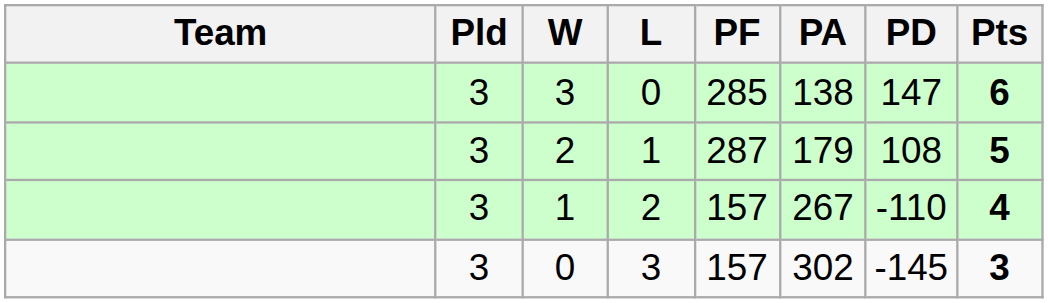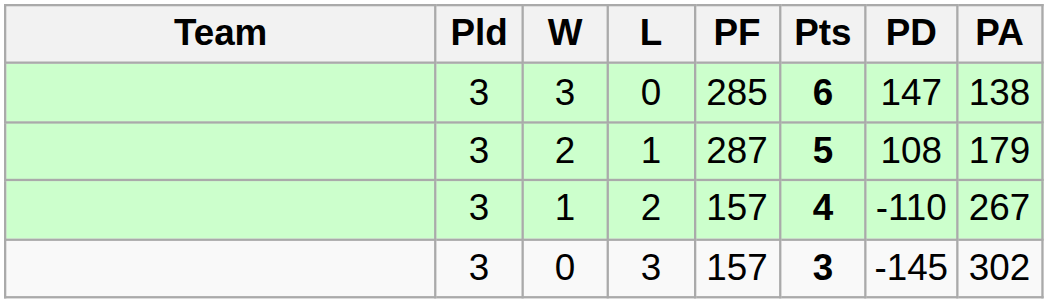columns swapped: (823, 33) <-> (1000, 33)
